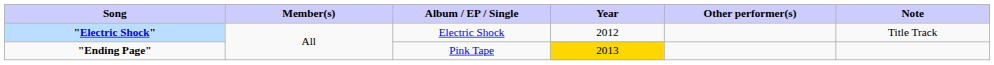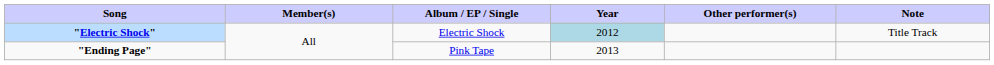(607, 32) no background -> (607, 32) lightblue background
(607, 50) gold background -> (607, 50) no background
